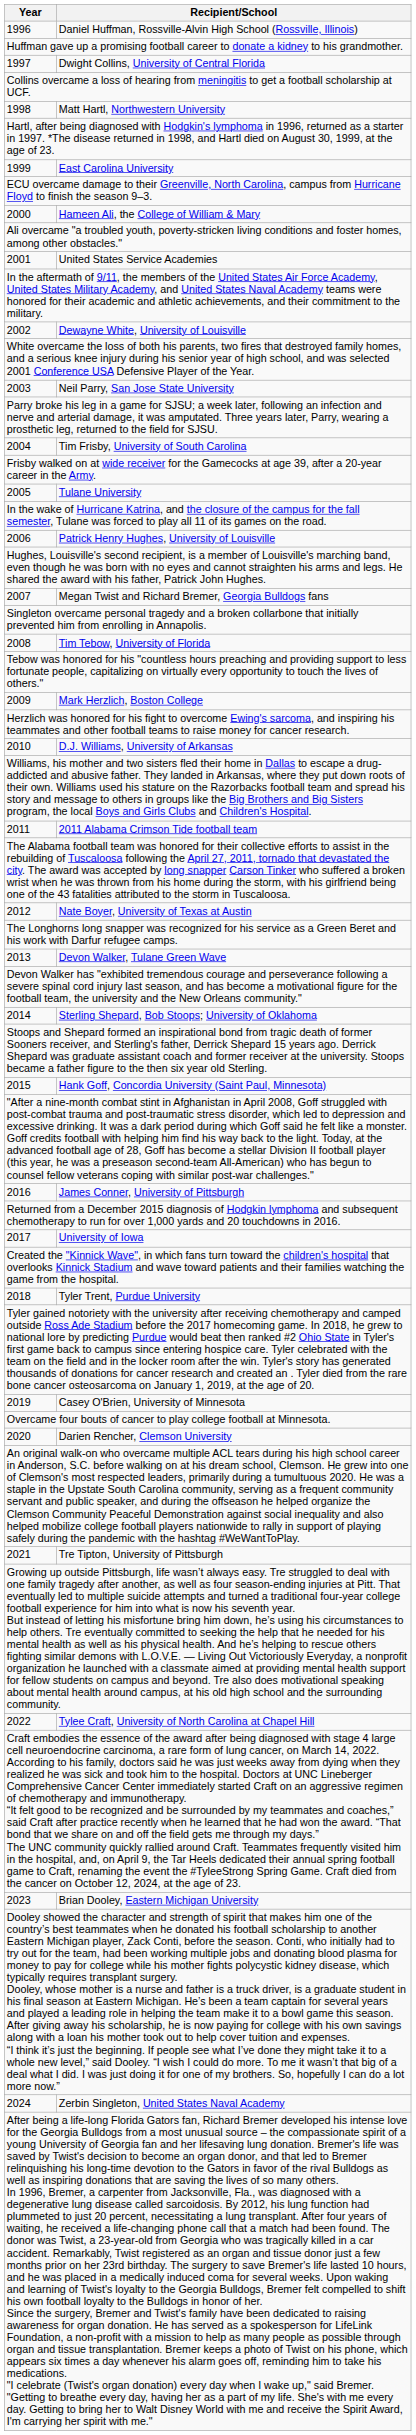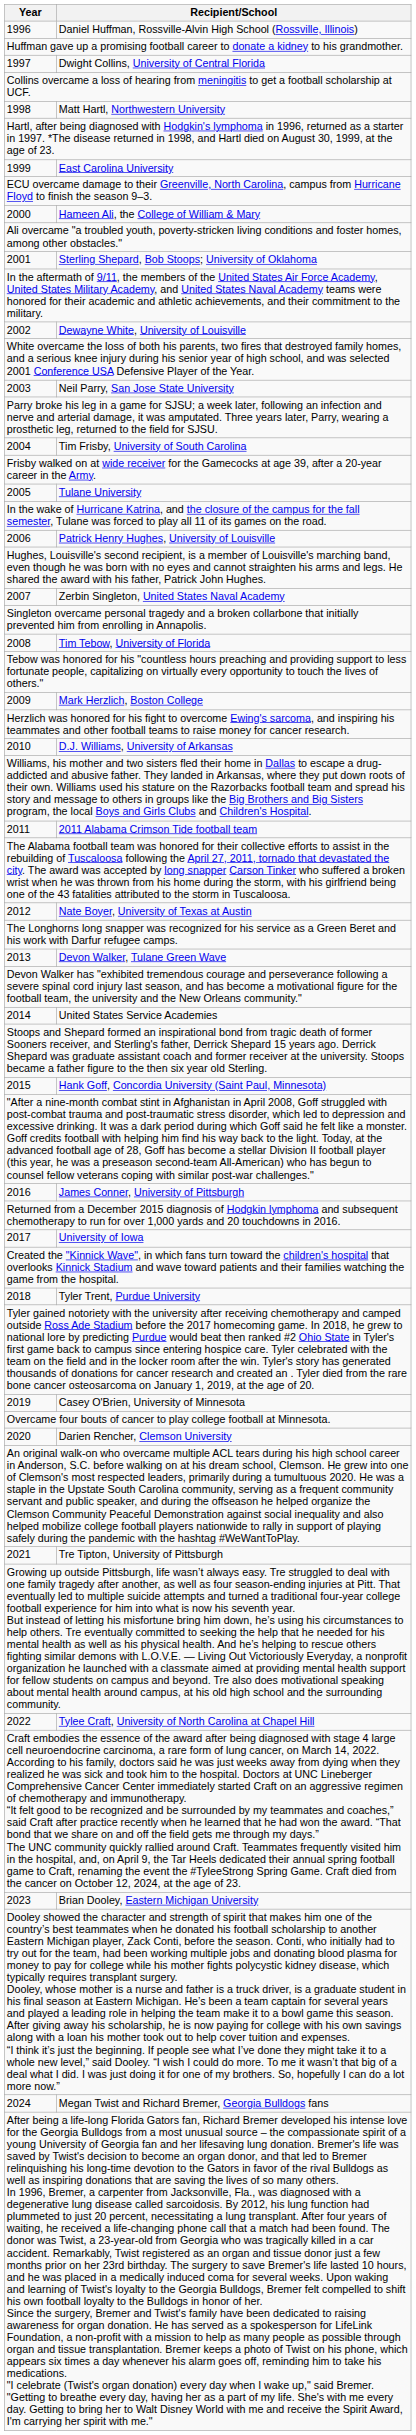(138, 260) United States Service Academies -> (188, 260) Sterling Shepard, Bob Stoops; University of Oklahoma
(194, 596) Megan Twist and Richard Bremer, Georgia Bulldogs fans -> (172, 596) Zerbin Singleton, United States Naval Academy
(188, 1015) Sterling Shepard, Bob Stoops; University of Oklahoma -> (138, 1015) United States Service Academies
(172, 2103) Zerbin Singleton, United States Naval Academy -> (194, 2103) Megan Twist and Richard Bremer, Georgia Bulldogs fans
